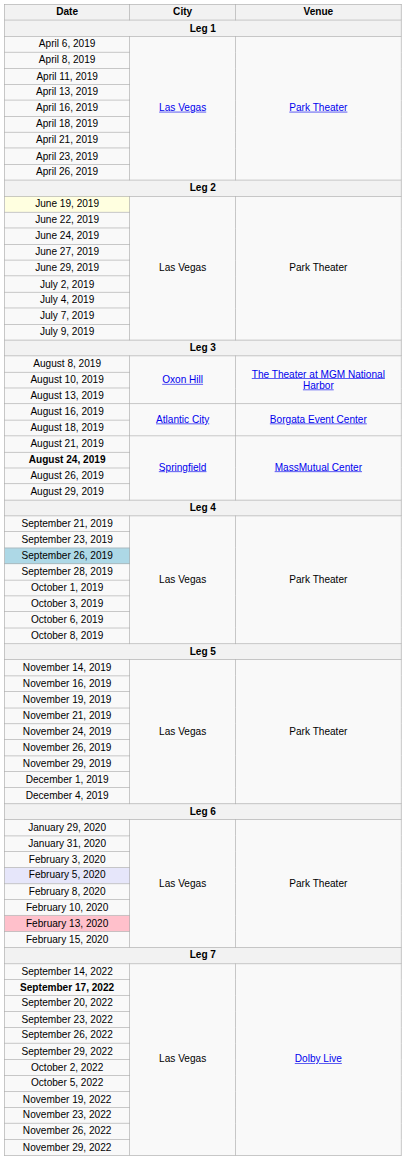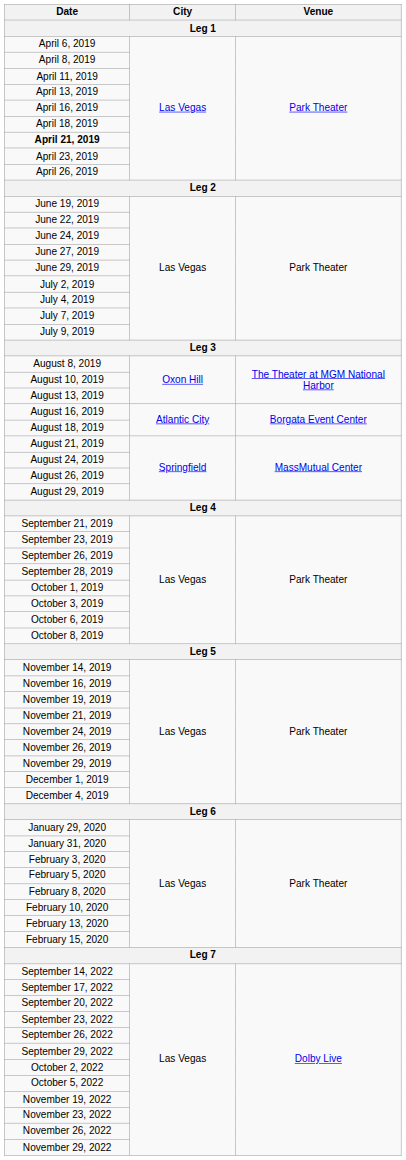(67, 140) normal -> (67, 140) bold
(67, 204) lightyellow background -> (67, 204) no background
(67, 460) bold -> (67, 460) normal
(67, 556) lightblue background -> (67, 556) no background
(67, 875) lavender background -> (67, 875) no background
(67, 923) pink background -> (67, 923) no background
(67, 987) bold -> (67, 987) normal
